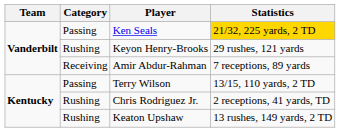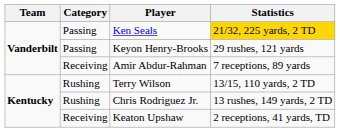(81, 48) Rushing -> (80, 48) Passing
(80, 83) Passing -> (81, 83) Rushing
(272, 100) 2 receptions, 41 yards, TD -> (273, 100) 13 rushes, 149 yards, 2 TD
(81, 118) Rushing -> (85, 118) Receiving
(273, 118) 13 rushes, 149 yards, 2 TD -> (272, 118) 2 receptions, 41 yards, TD
